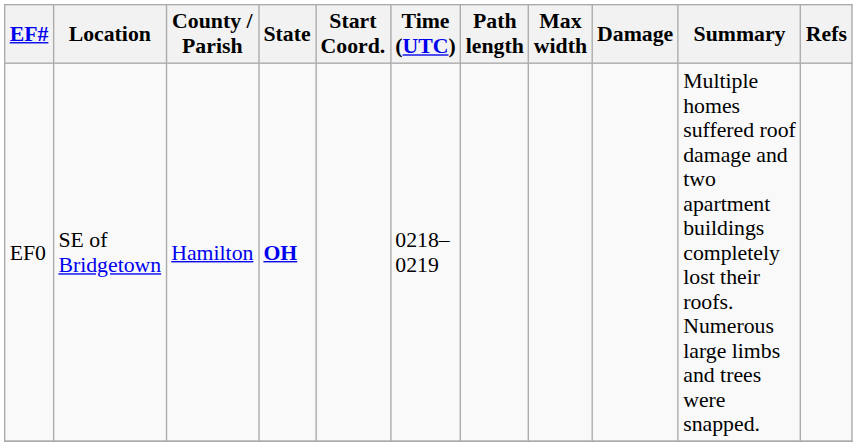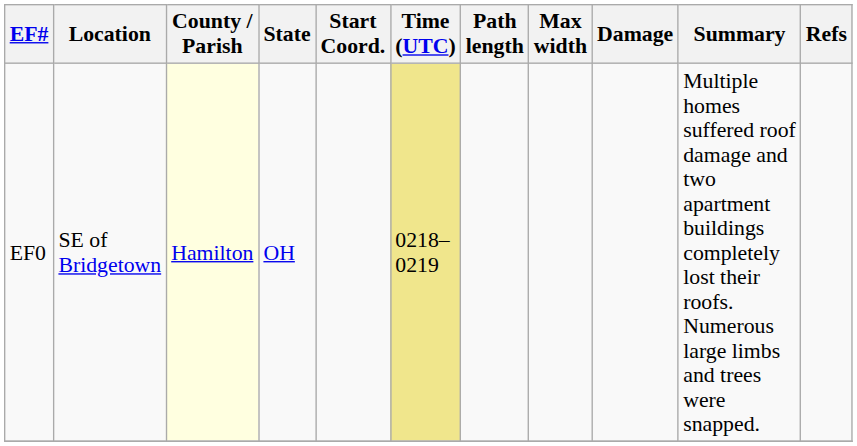(212, 252) no background -> (212, 252) lightyellow background
(280, 252) bold -> (279, 252) normal
(422, 252) no background -> (422, 252) khaki background
